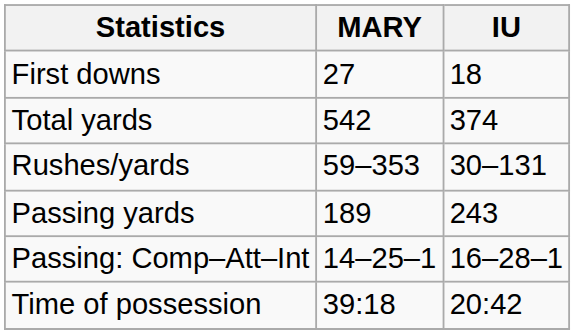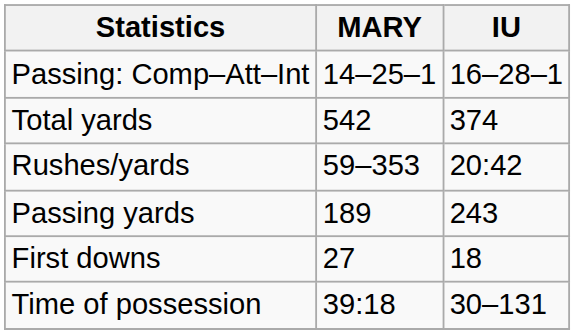rows swapped: (86, 73) <-> (161, 258)
(498, 166) 30–131 -> (486, 166) 20:42
(486, 304) 20:42 -> (498, 304) 30–131
